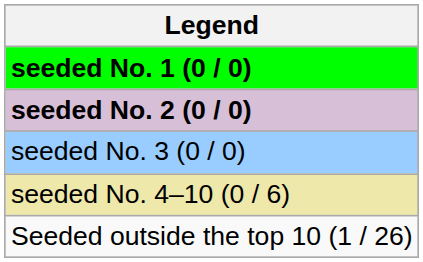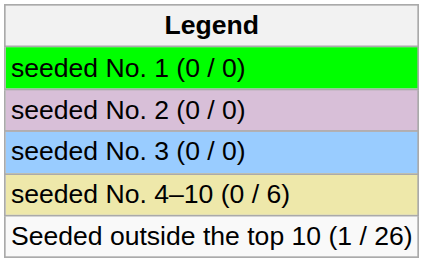(131, 67) bold -> (128, 67) normal
(131, 109) bold -> (128, 109) normal
